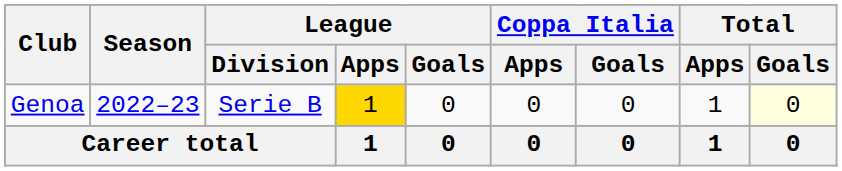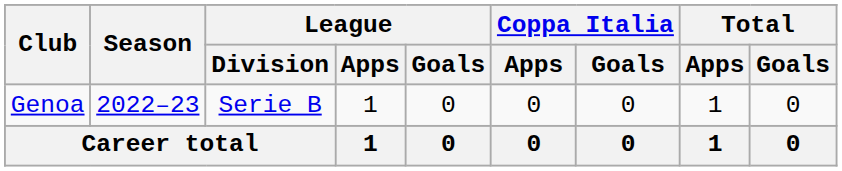(370, 105) gold background -> (370, 105) no background
(793, 105) lightyellow background -> (793, 105) no background
